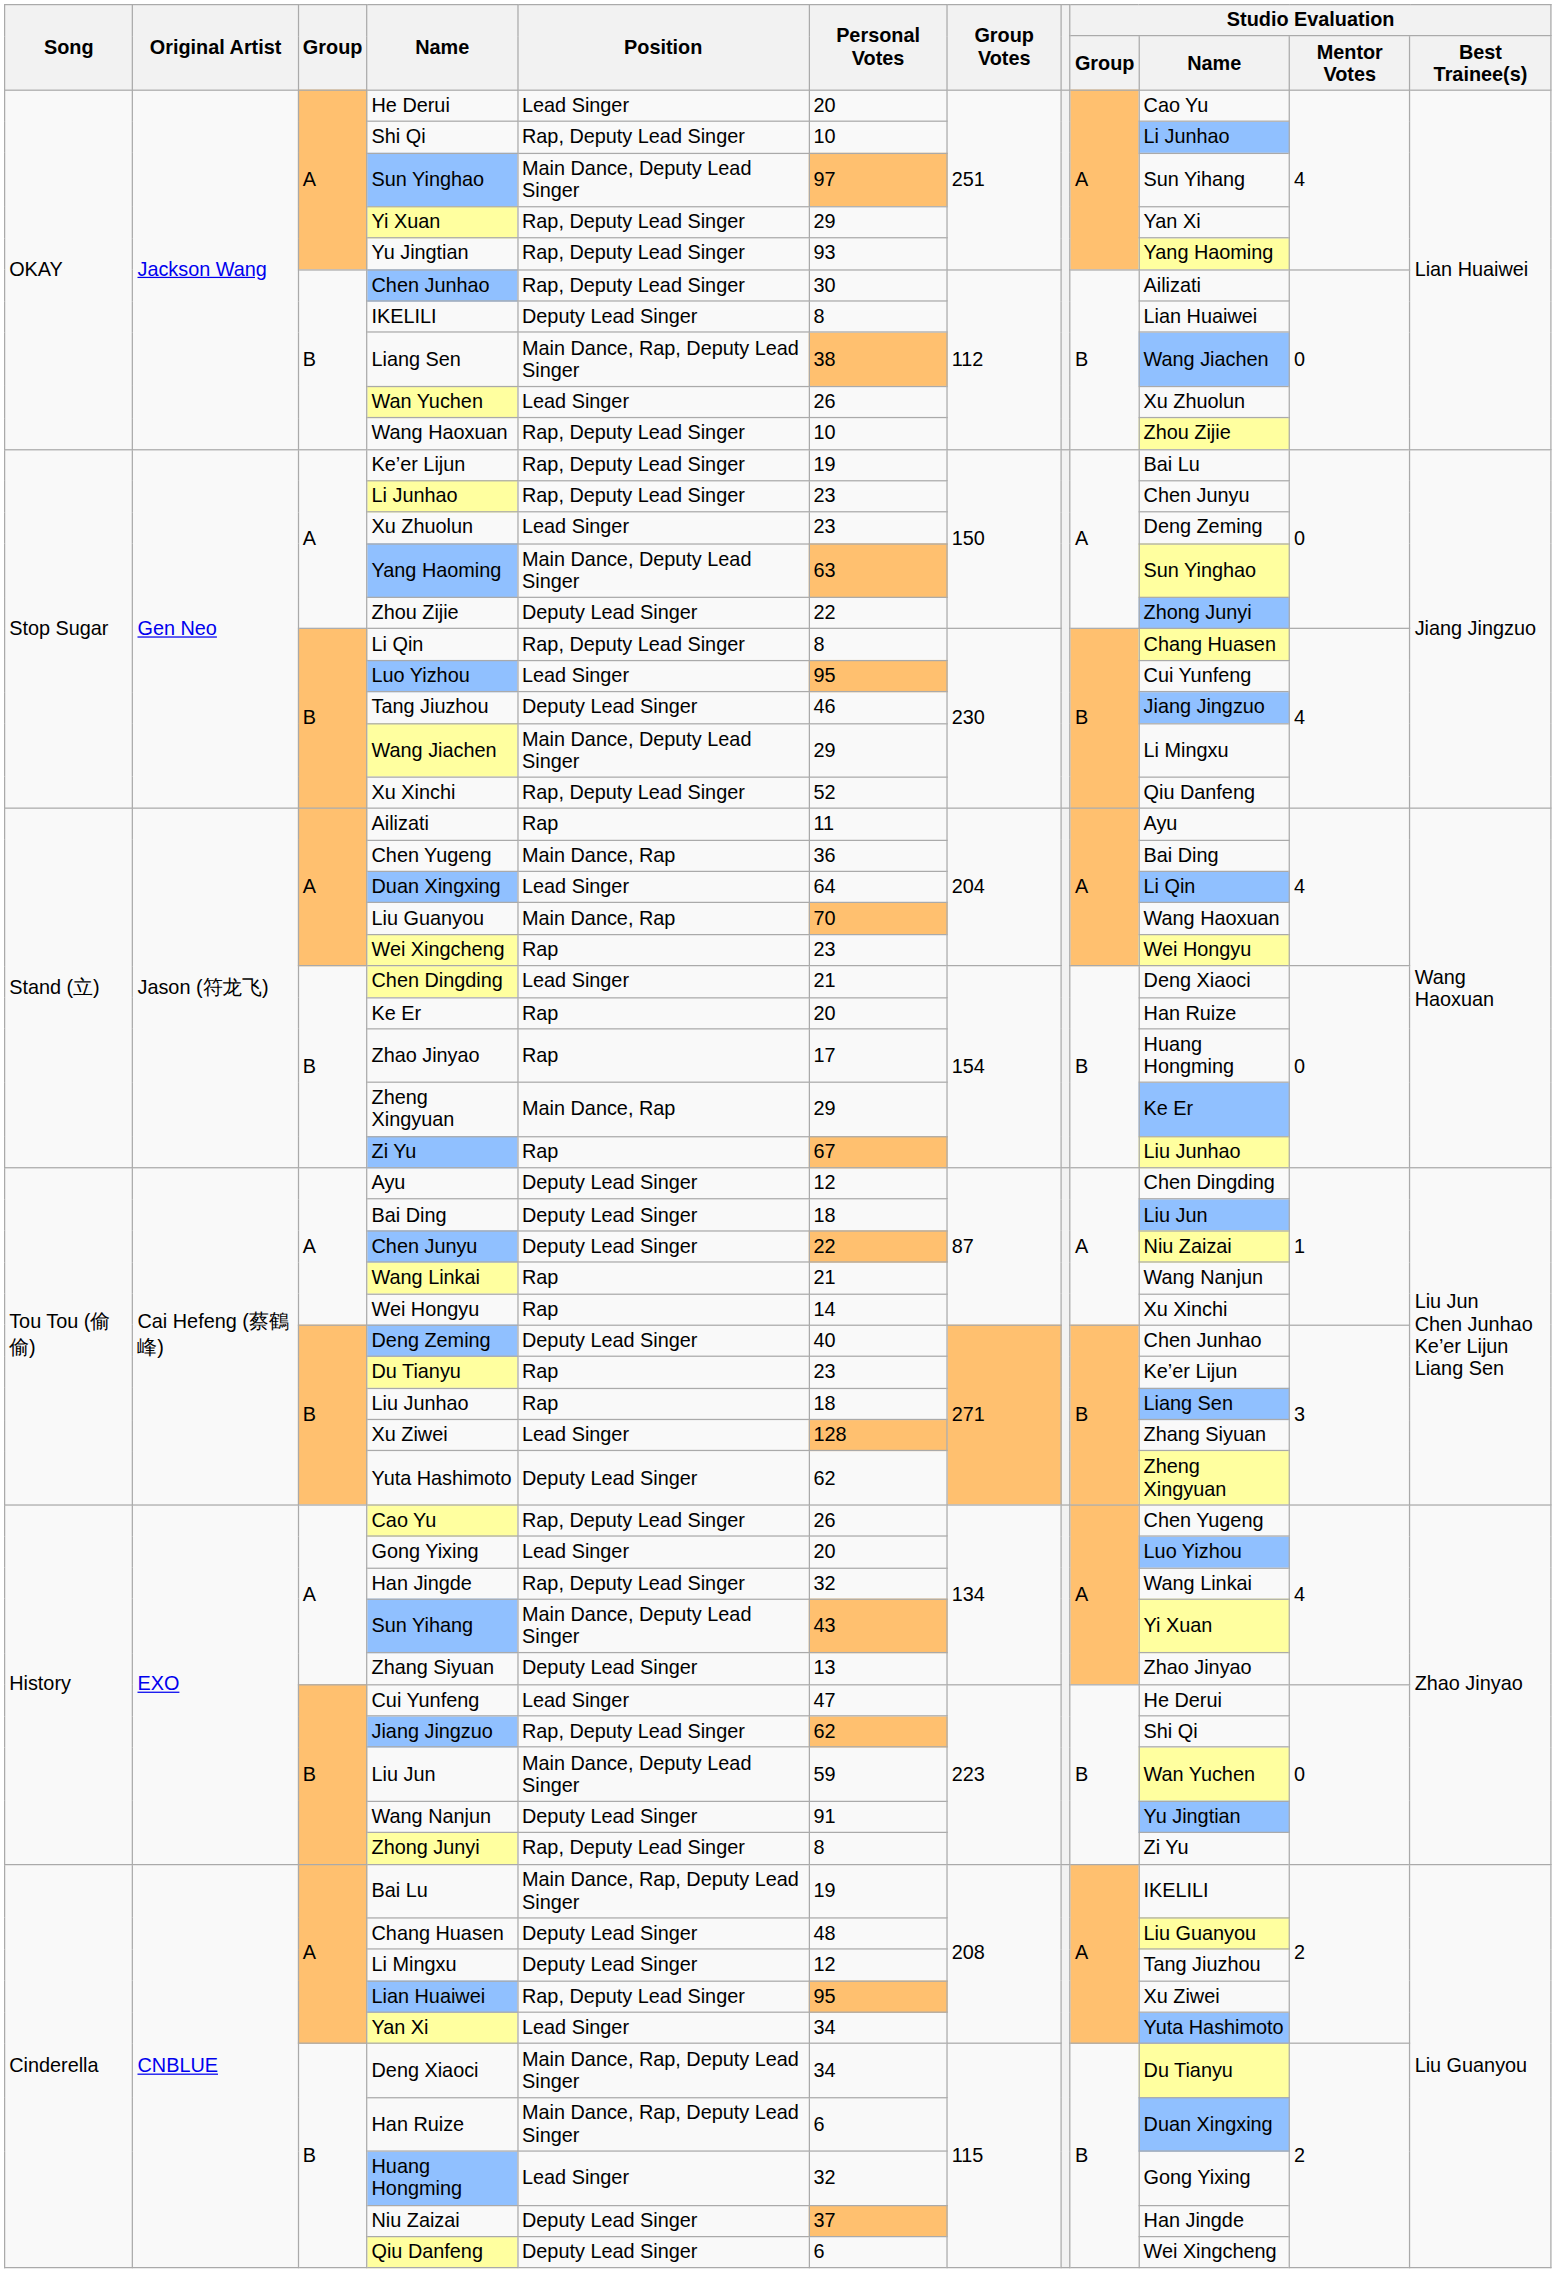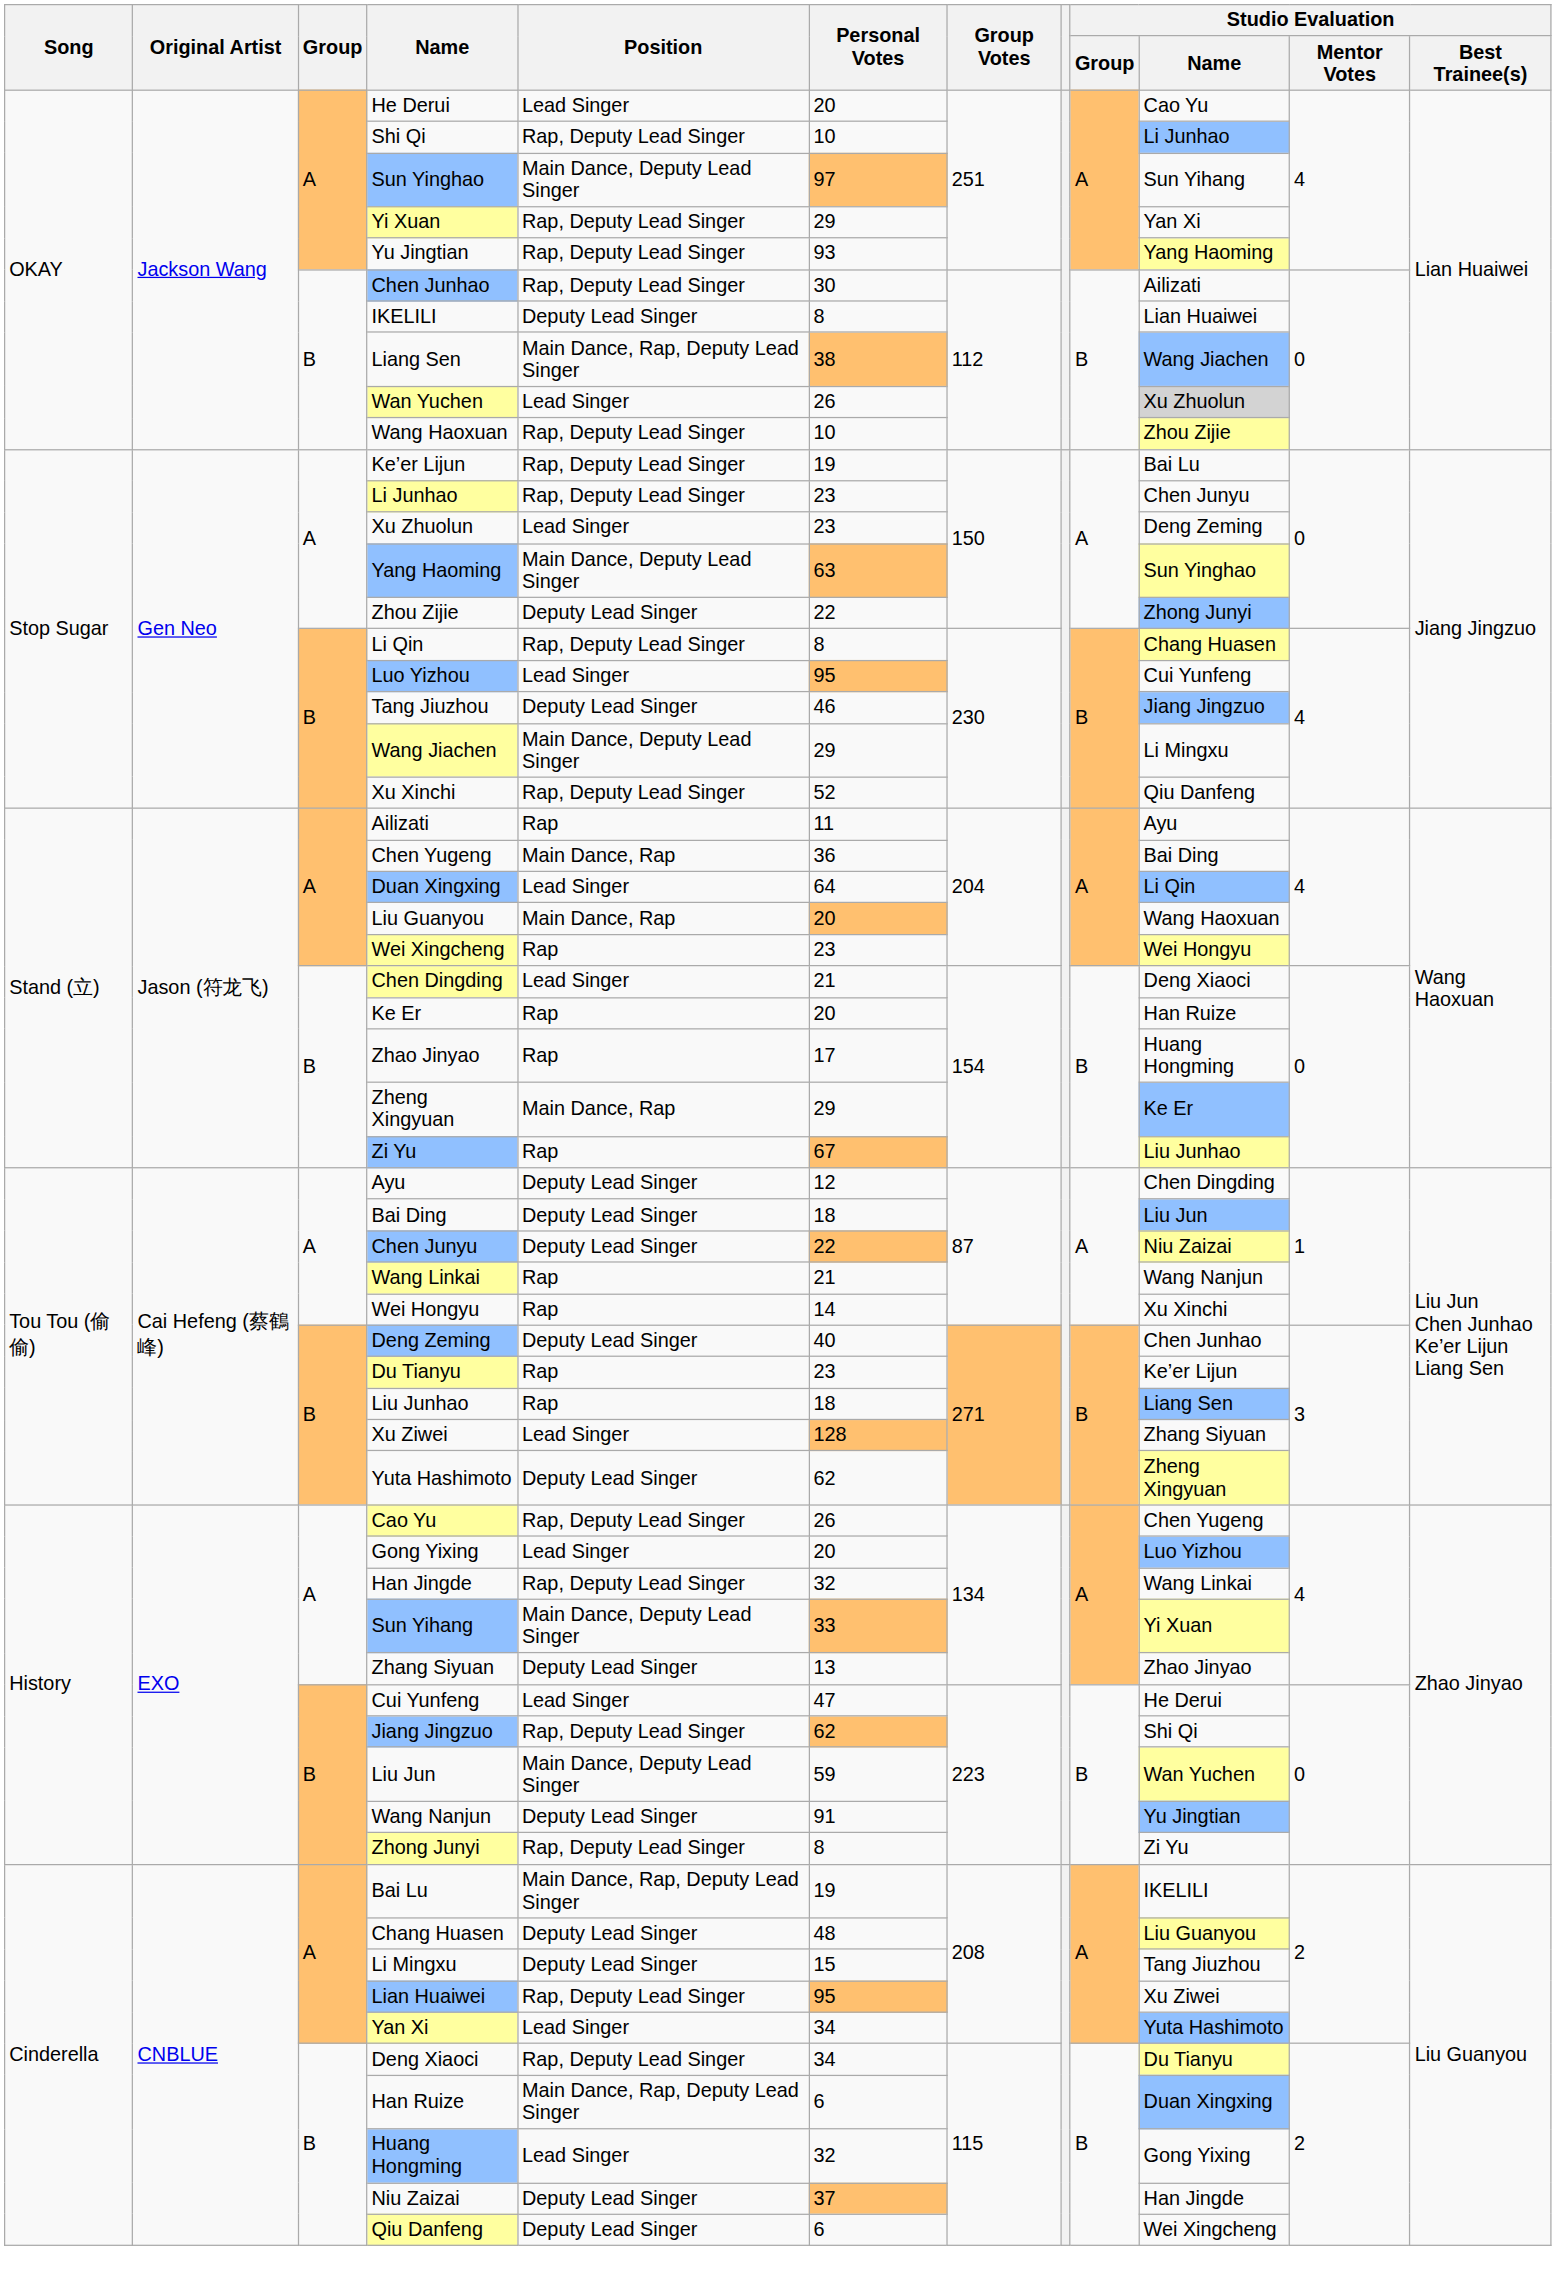(1194, 401) no background -> (1194, 401) lightgrey background
(825, 918) 70 -> (825, 918) 20
(825, 1625) 43 -> (825, 1625) 33
(825, 1964) 12 -> (825, 1964) 15
(660, 2070) Main Dance, Rap, Deputy Lead Singer -> (633, 2059) Rap, Deputy Lead Singer
